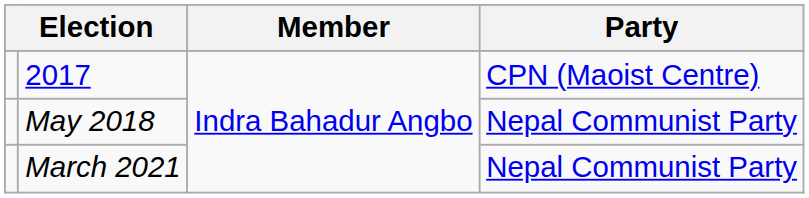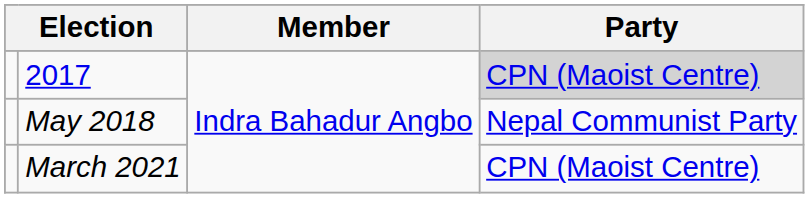(623, 74) no background -> (623, 74) lightgrey background
(642, 167) Nepal Communist Party -> (623, 167) CPN (Maoist Centre)
